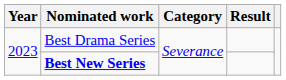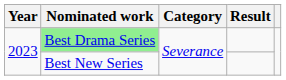(100, 39) no background -> (100, 39) lightgreen background
(95, 63) bold -> (94, 63) normal
